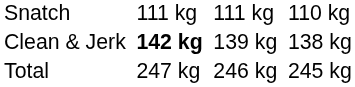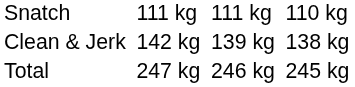(170, 42) bold -> (168, 42) normal
